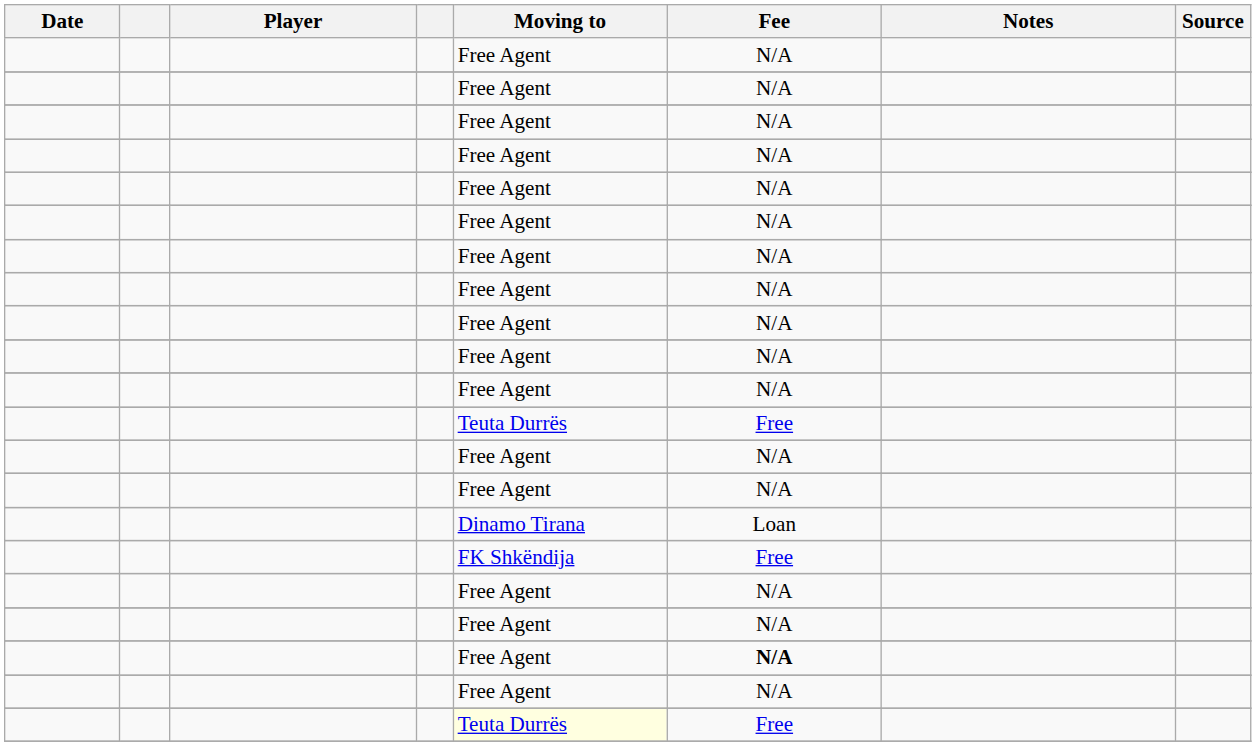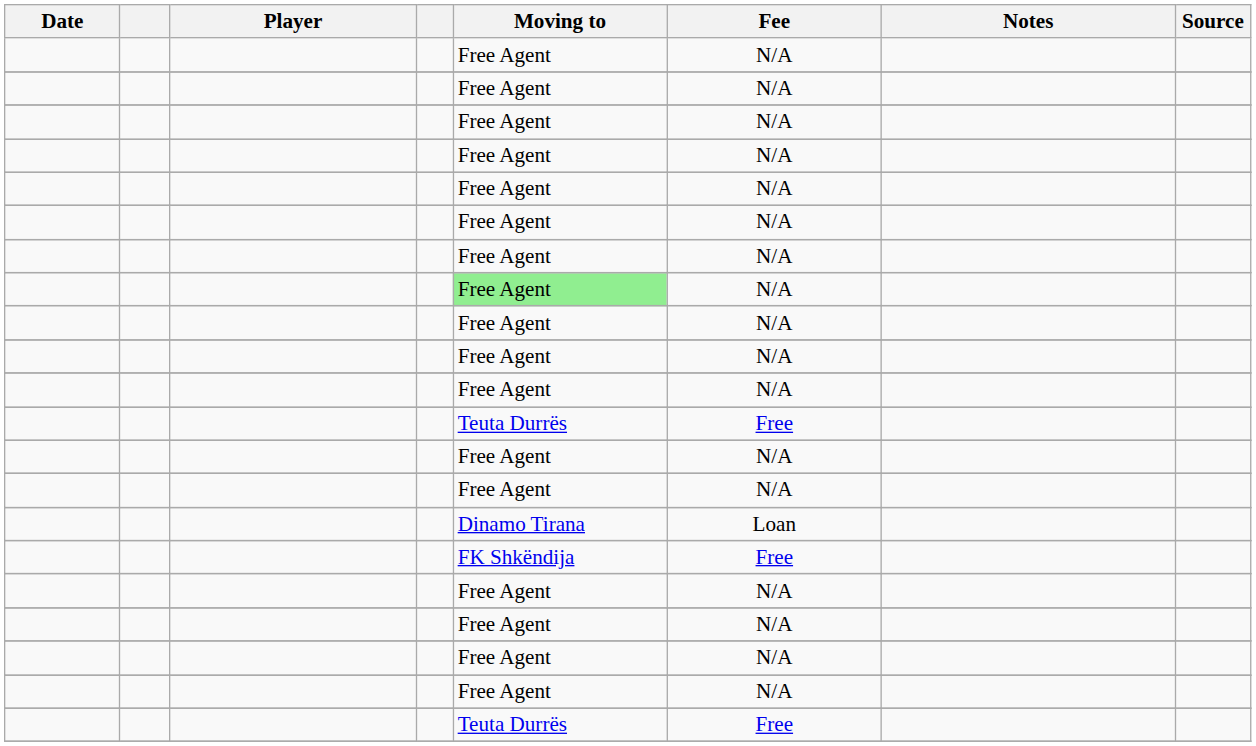(504, 289) no background -> (504, 289) lightgreen background
(774, 657) bold -> (774, 657) normal
(512, 724) lightyellow background -> (512, 724) no background
